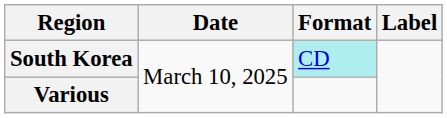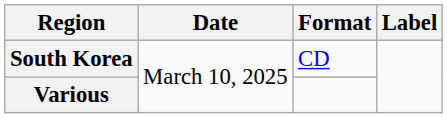(314, 58) paleturquoise background -> (314, 58) no background
